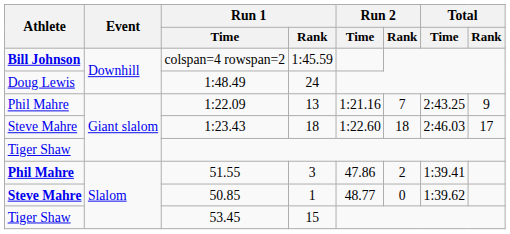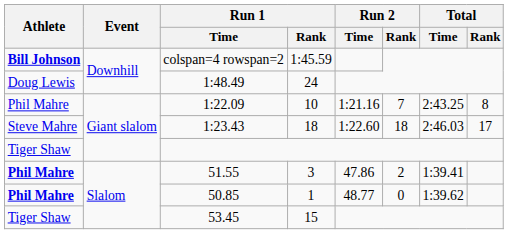(312, 105) 13 -> (311, 105) 10
(486, 105) 9 -> (485, 105) 8
(45, 195) Steve Mahre -> (41, 195) Phil Mahre
